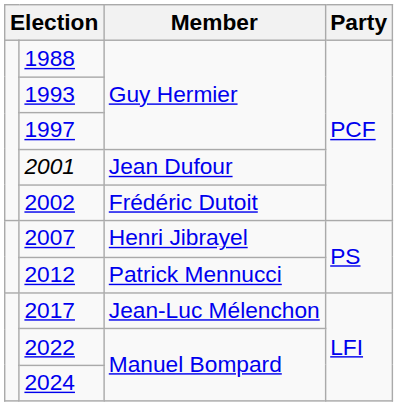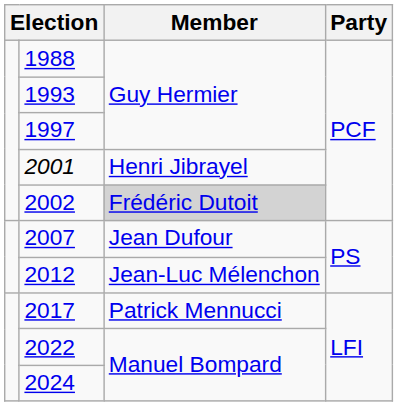(171, 166) Jean Dufour -> (178, 166) Henri Jibrayel
(183, 202) no background -> (183, 202) lightgrey background
(178, 238) Henri Jibrayel -> (171, 238) Jean Dufour
(195, 274) Patrick Mennucci -> (214, 274) Jean-Luc Mélenchon
(214, 310) Jean-Luc Mélenchon -> (195, 310) Patrick Mennucci
